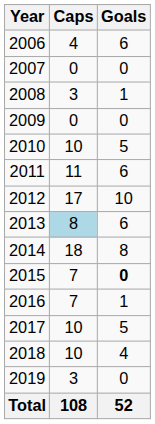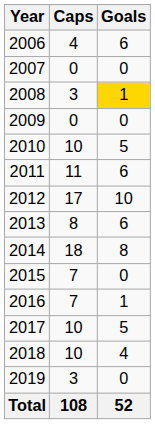(124, 95) no background -> (124, 95) gold background
(74, 224) lightblue background -> (74, 224) no background
(124, 276) bold -> (124, 276) normal
